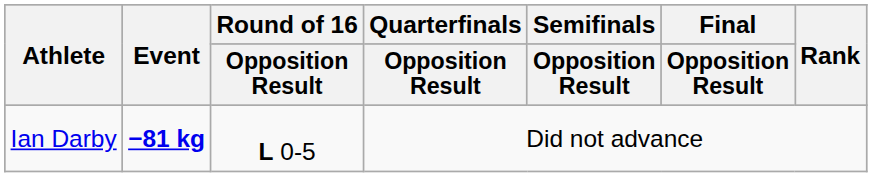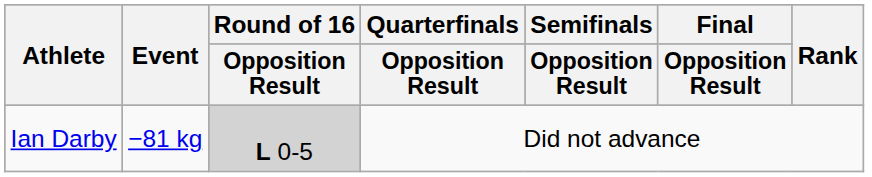(167, 139) bold -> (165, 139) normal
(287, 152) no background -> (284, 152) lightgrey background
